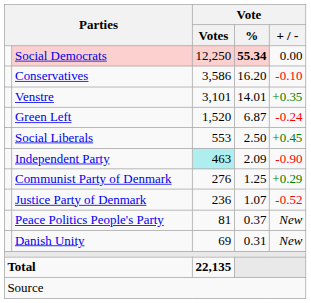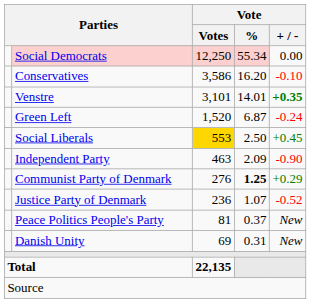(252, 55) bold -> (252, 55) normal
(287, 96) normal -> (287, 96) bold
(222, 138) no background -> (222, 138) gold background
(222, 158) paleturquoise background -> (222, 158) no background
(255, 179) normal -> (255, 179) bold
